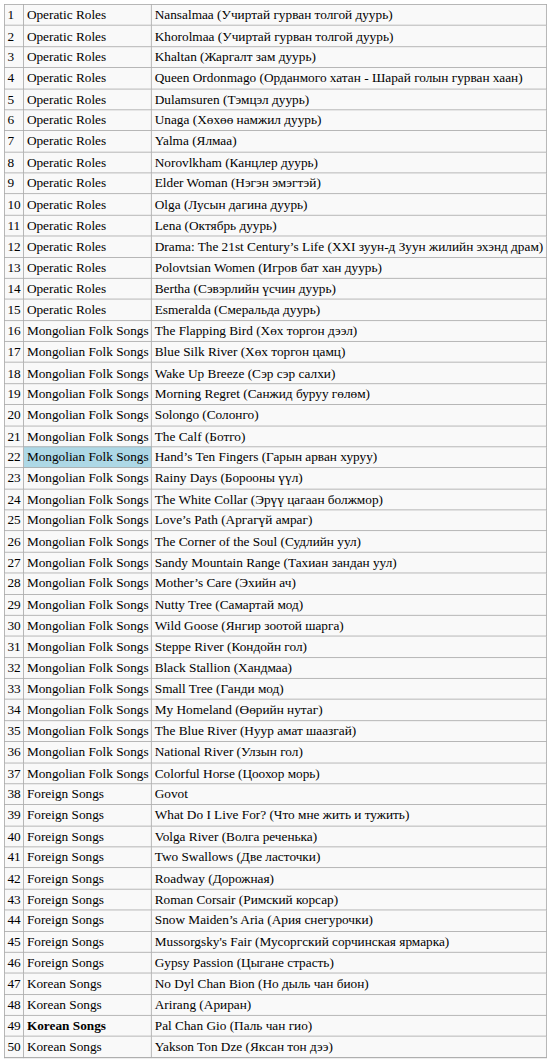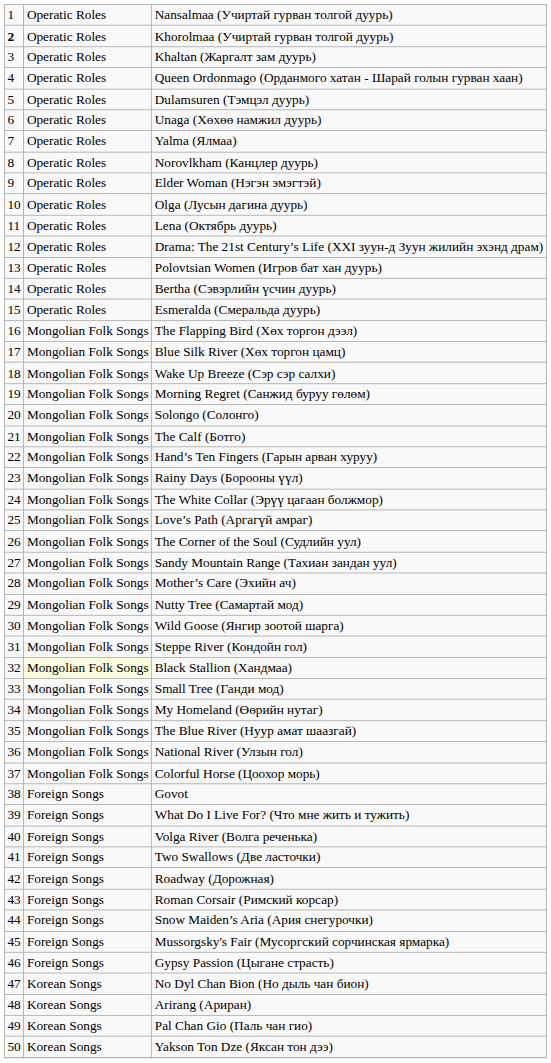(11, 36) normal -> (11, 36) bold
(88, 457) lightblue background -> (88, 457) no background
(88, 667) no background -> (88, 667) lightyellow background
(66, 1025) bold -> (64, 1025) normal
